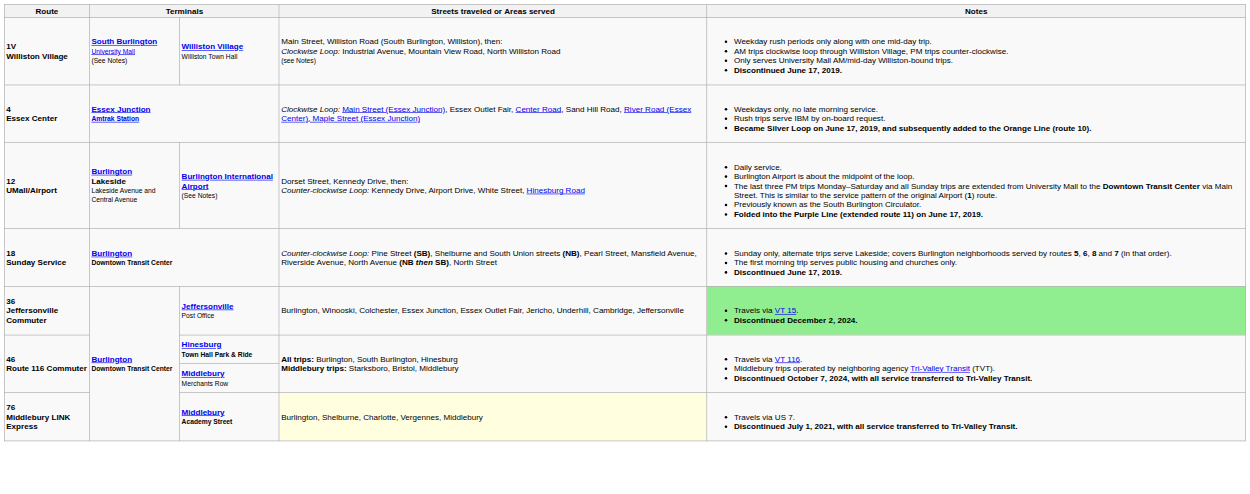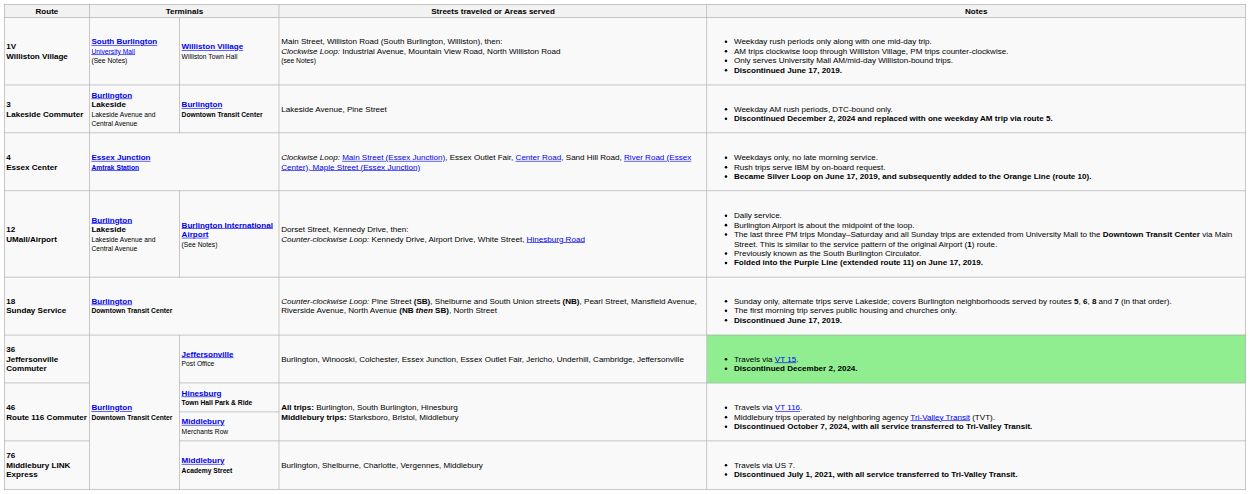+ row: (45, 109)
(382, 416) lightyellow background -> (382, 465) no background
